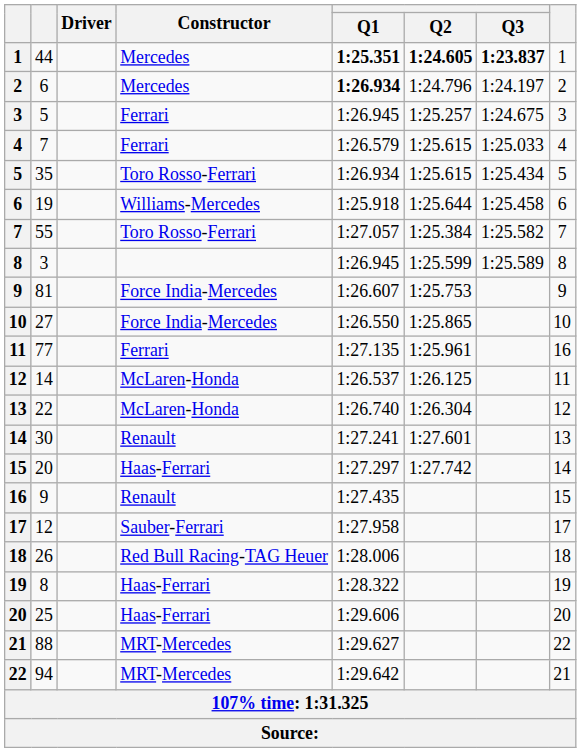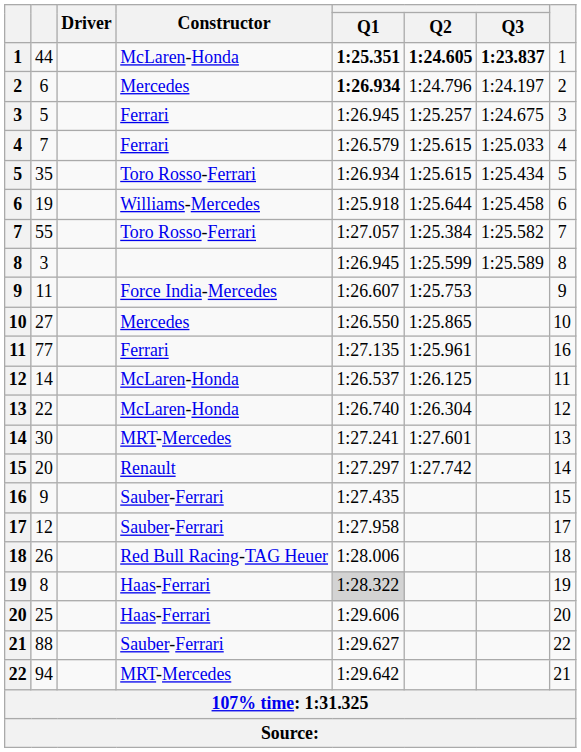(155, 56) Mercedes -> (180, 56) McLaren-Honda
(44, 291) 81 -> (44, 291) 11
(199, 321) Force India-Mercedes -> (155, 321) Mercedes
(148, 438) Renault -> (176, 438) MRT-Mercedes
(165, 468) Haas-Ferrari -> (148, 468) Renault
(148, 497) Renault -> (172, 497) Sauber-Ferrari
(368, 585) no background -> (368, 585) lightgrey background
(176, 644) MRT-Mercedes -> (172, 644) Sauber-Ferrari
